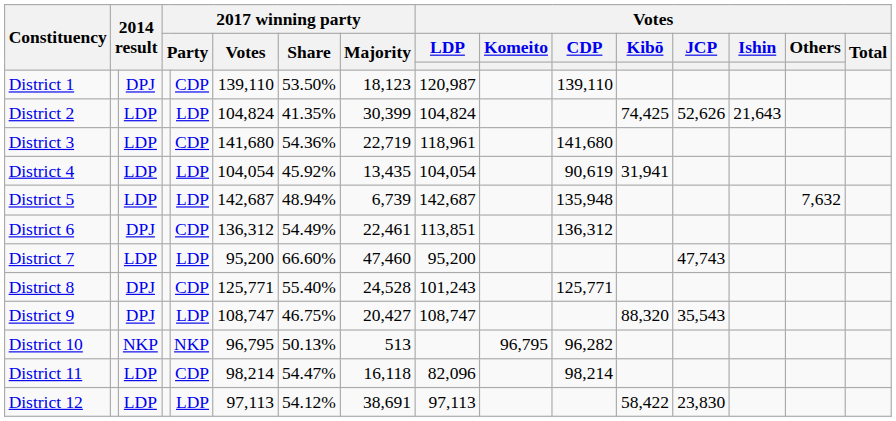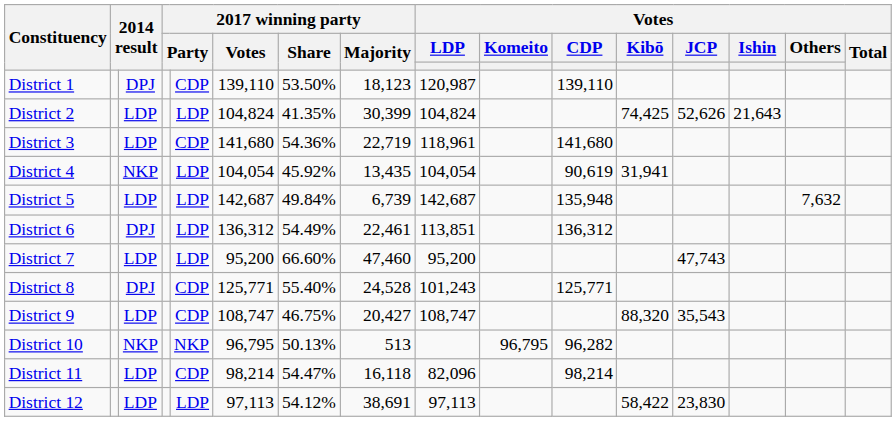(140, 171) LDP -> (140, 171) NKP
(309, 200) 48.94% -> (309, 200) 49.84%
(192, 228) CDP -> (193, 228) LDP
(140, 315) DPJ -> (140, 315) LDP
(193, 315) LDP -> (192, 315) CDP
